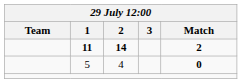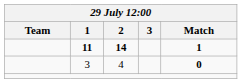(199, 47) 2 -> (199, 47) 1
(87, 64) 5 -> (87, 64) 3
